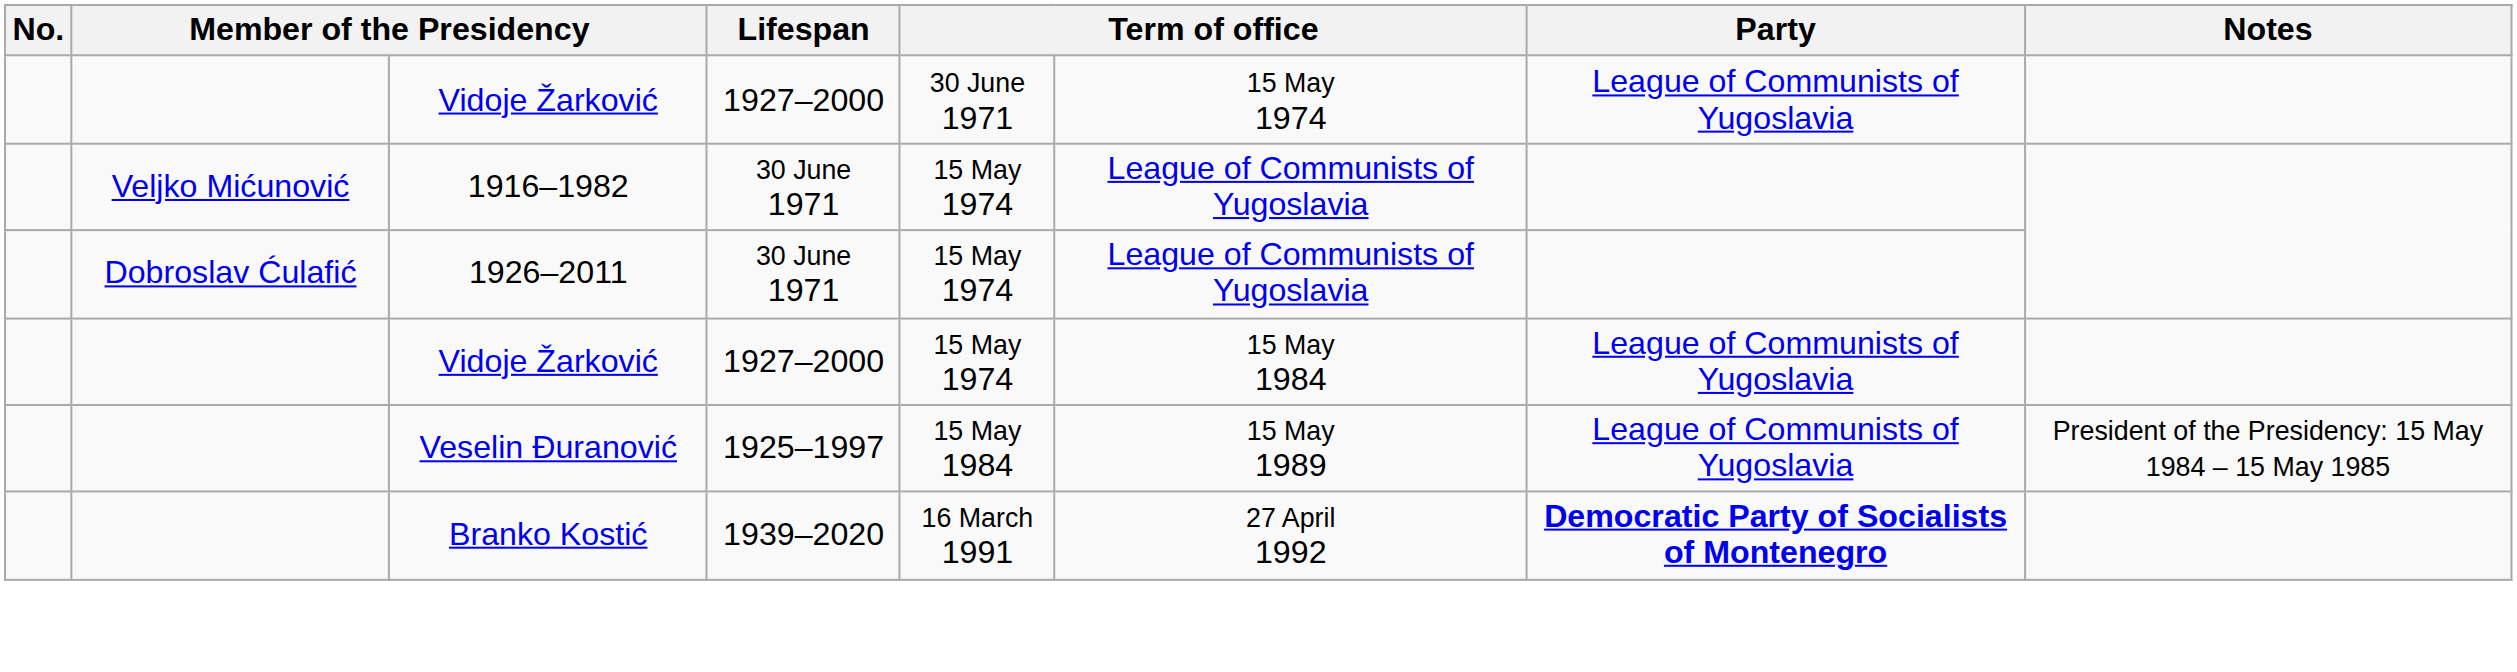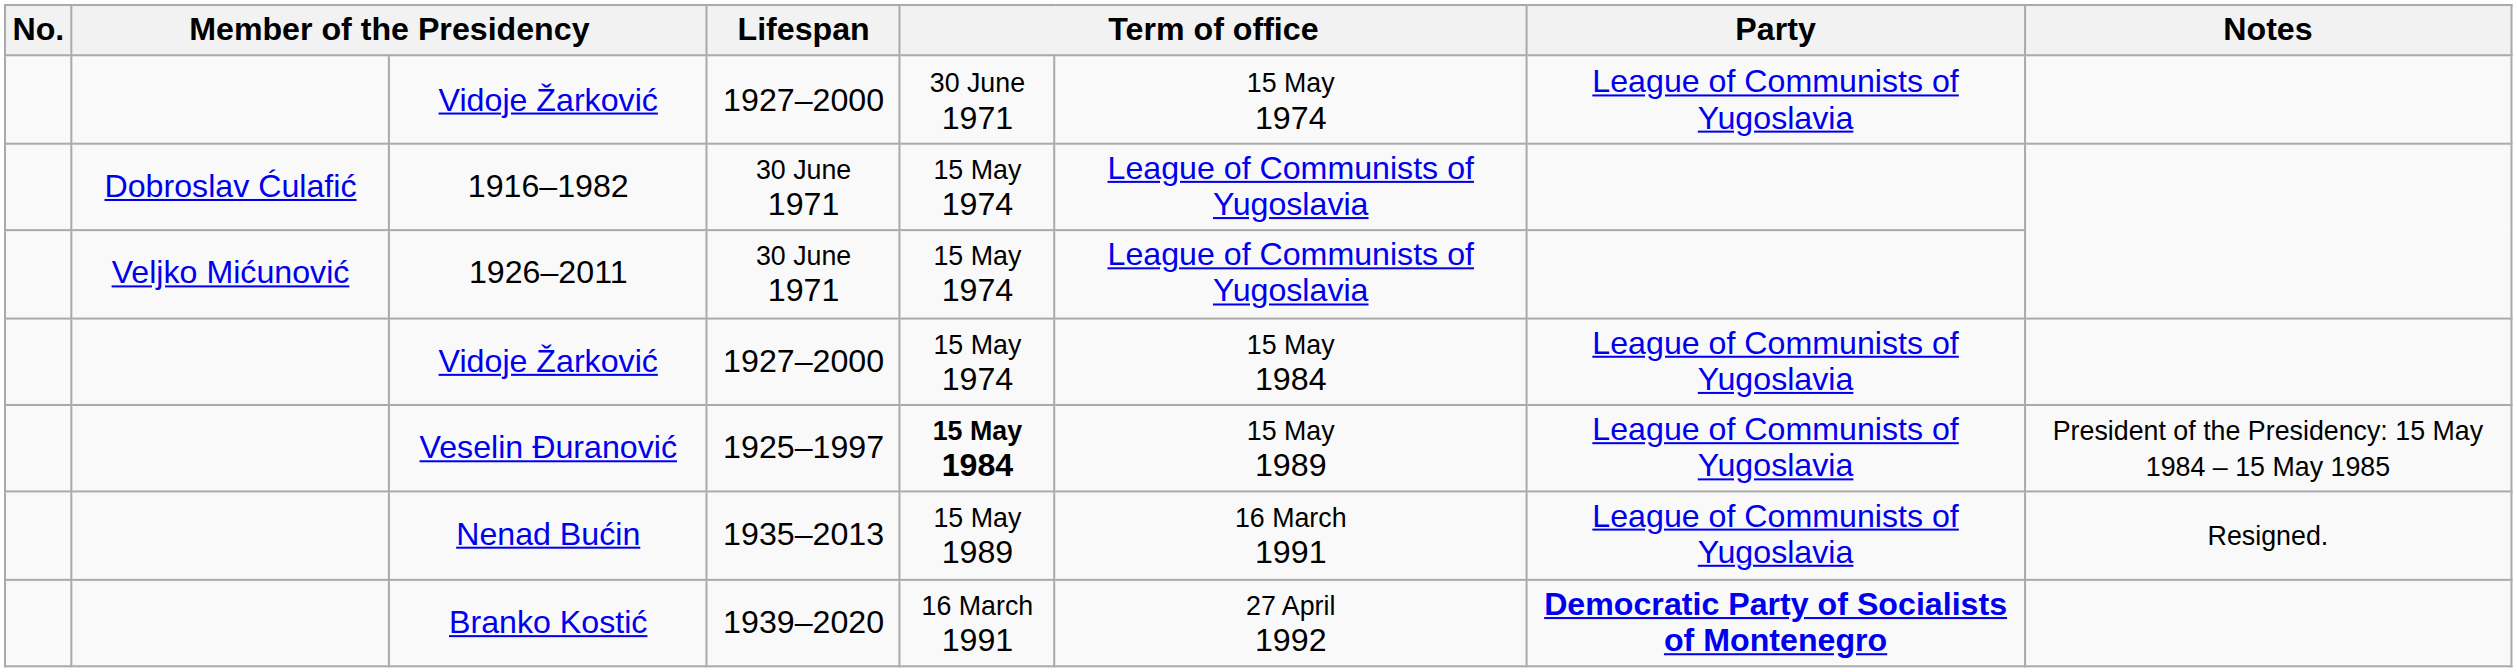(231, 186) Veljko Mićunović -> (231, 186) Dobroslav Ćulafić
(231, 273) Dobroslav Ćulafić -> (231, 273) Veljko Mićunović
(977, 449) normal -> (977, 447) bold
+ row: (548, 535)
